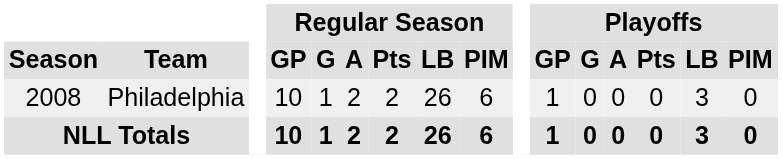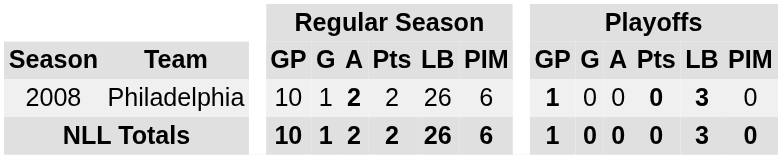(354, 97) normal -> (354, 97) bold
(553, 97) normal -> (553, 97) bold
(656, 97) normal -> (656, 97) bold
(702, 97) normal -> (702, 97) bold
